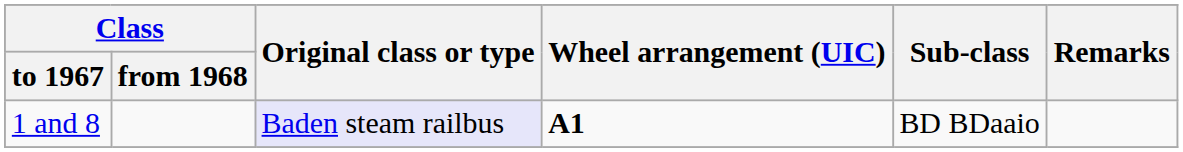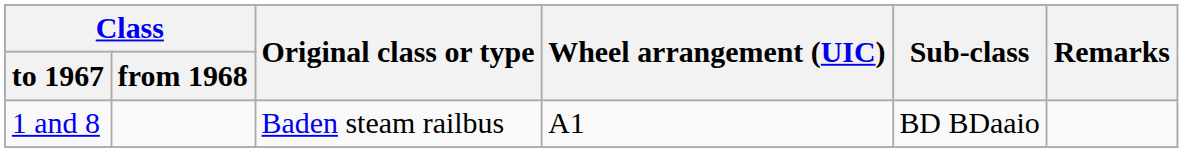(383, 123) lavender background -> (383, 123) no background
(567, 123) bold -> (567, 123) normal
